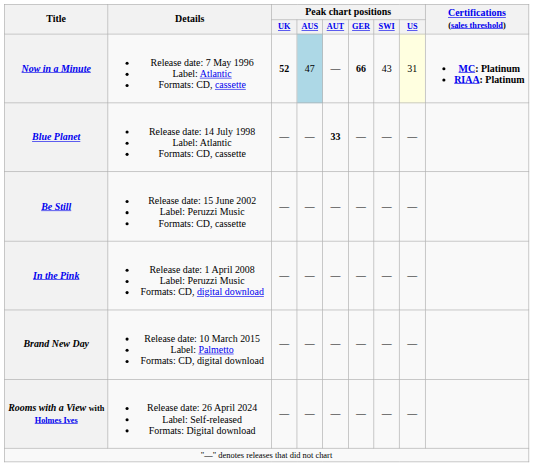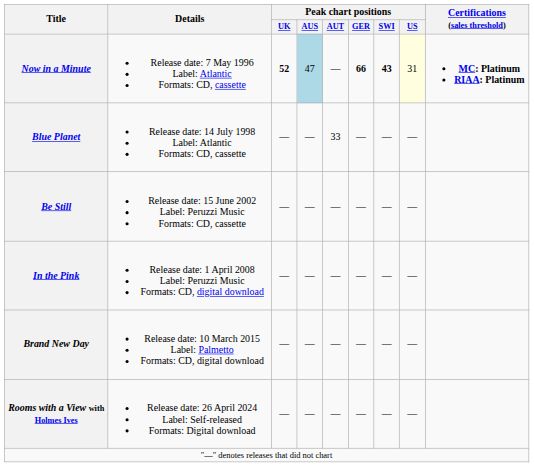(387, 68) normal -> (387, 68) bold
(335, 137) bold -> (335, 137) normal
